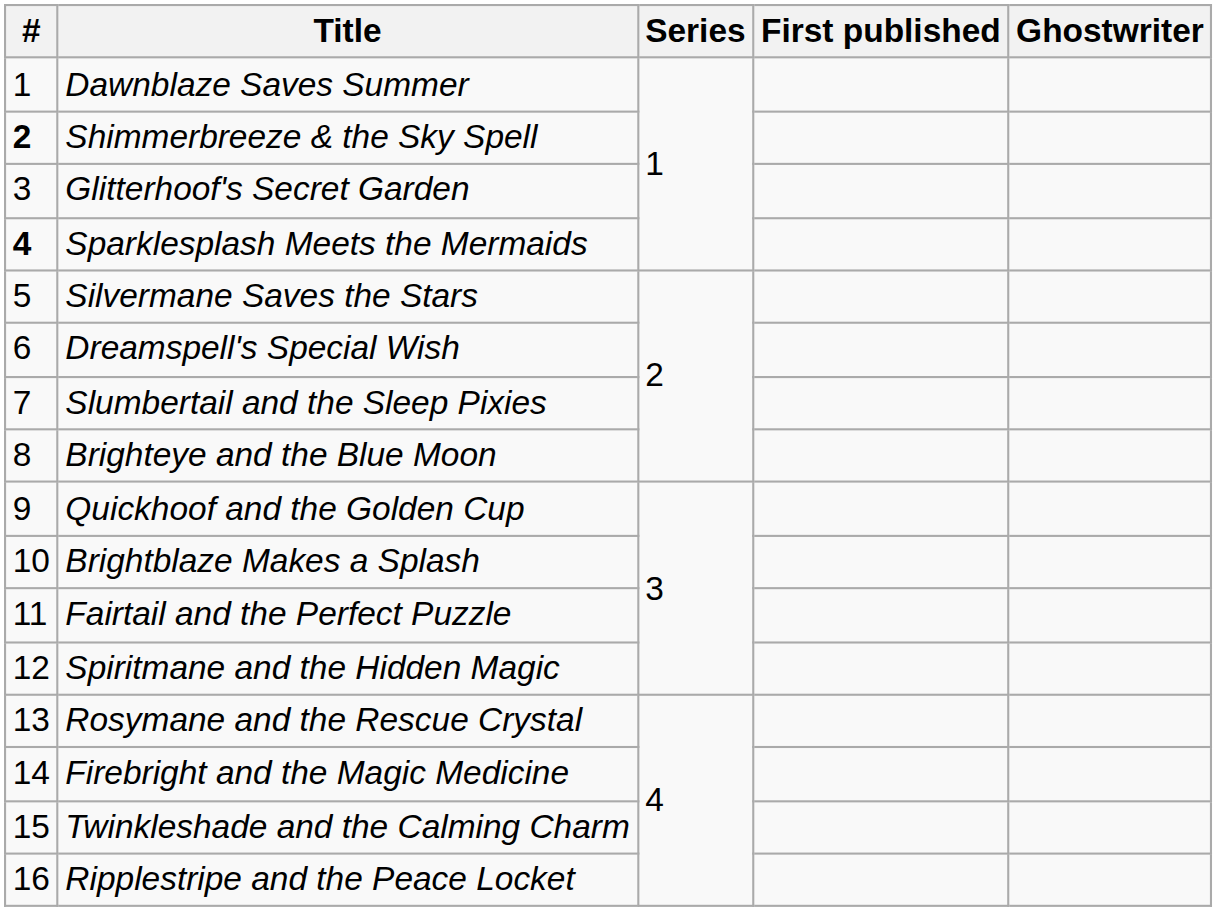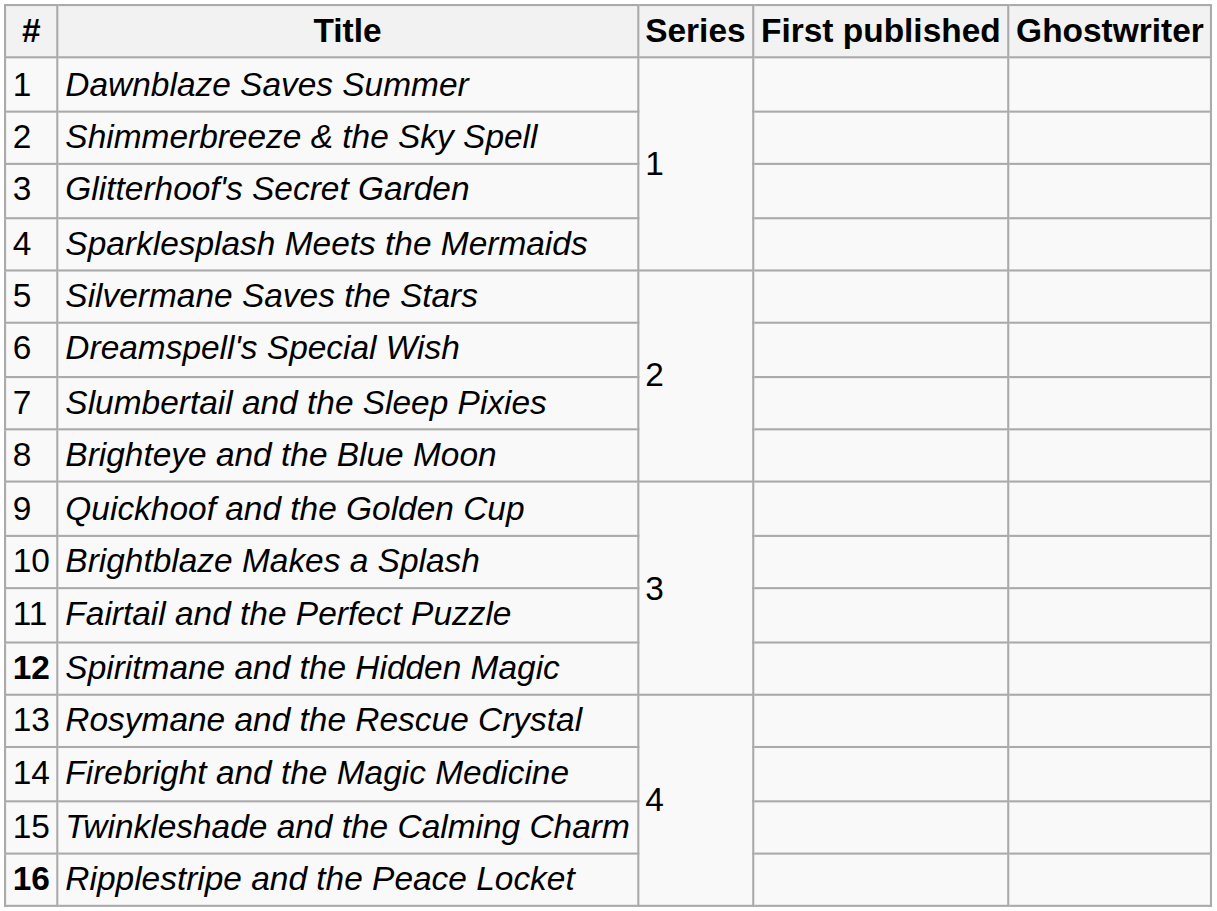(22, 137) bold -> (22, 137) normal
(22, 243) bold -> (22, 243) normal
(31, 667) normal -> (31, 667) bold
(31, 879) normal -> (31, 879) bold
